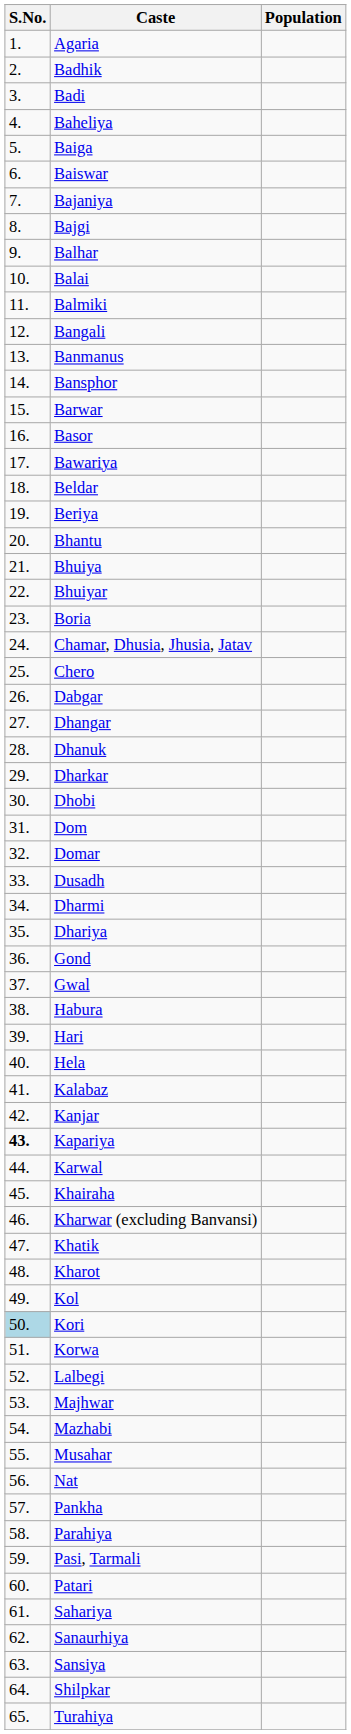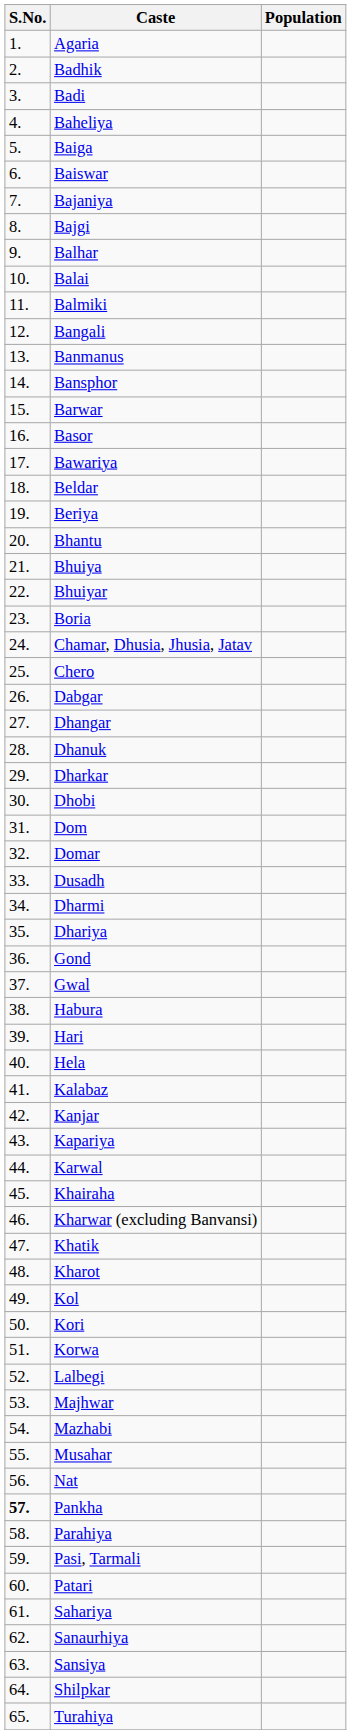(19, 1141) bold -> (19, 1141) normal
(19, 1324) lightblue background -> (19, 1324) no background
(19, 1507) normal -> (19, 1507) bold
